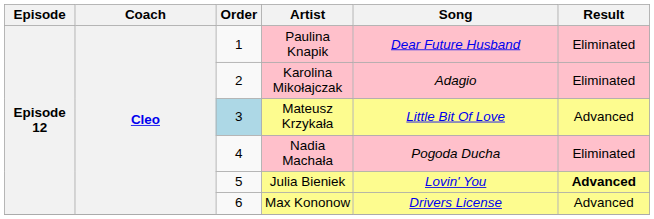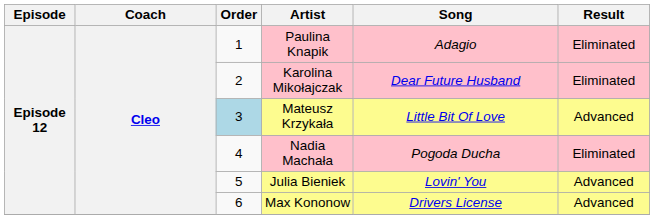(456, 44) Dear Future Husband -> (456, 44) Adagio
(456, 80) Adagio -> (456, 80) Dear Future Husband
(604, 182) bold -> (604, 182) normal
